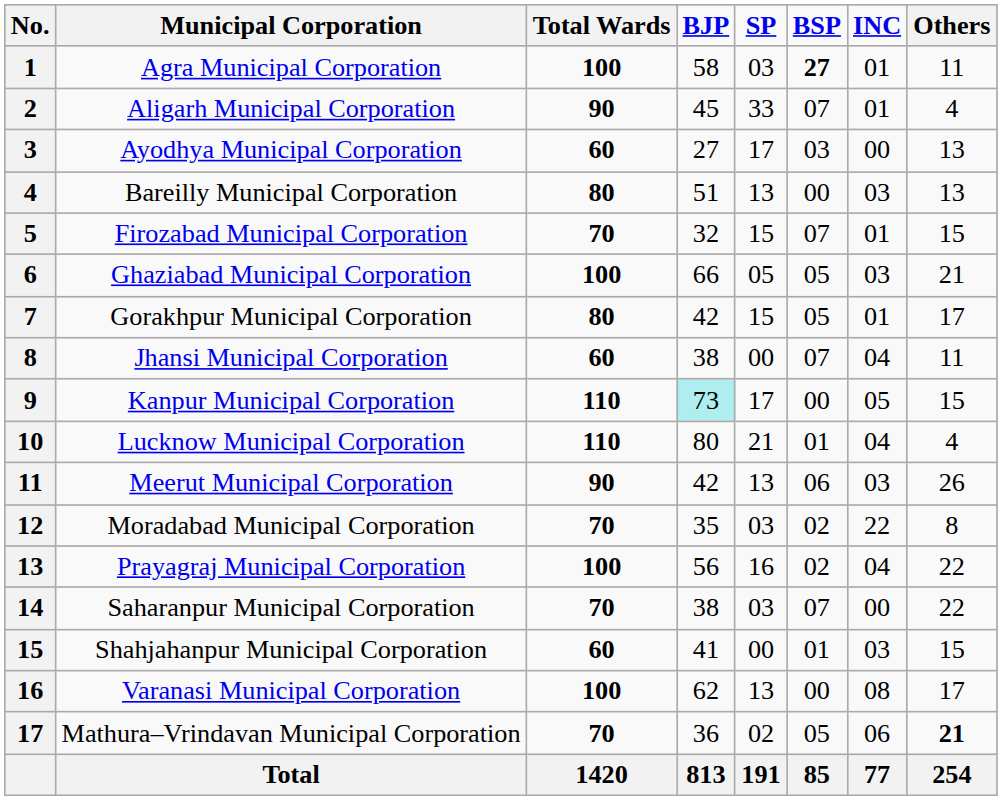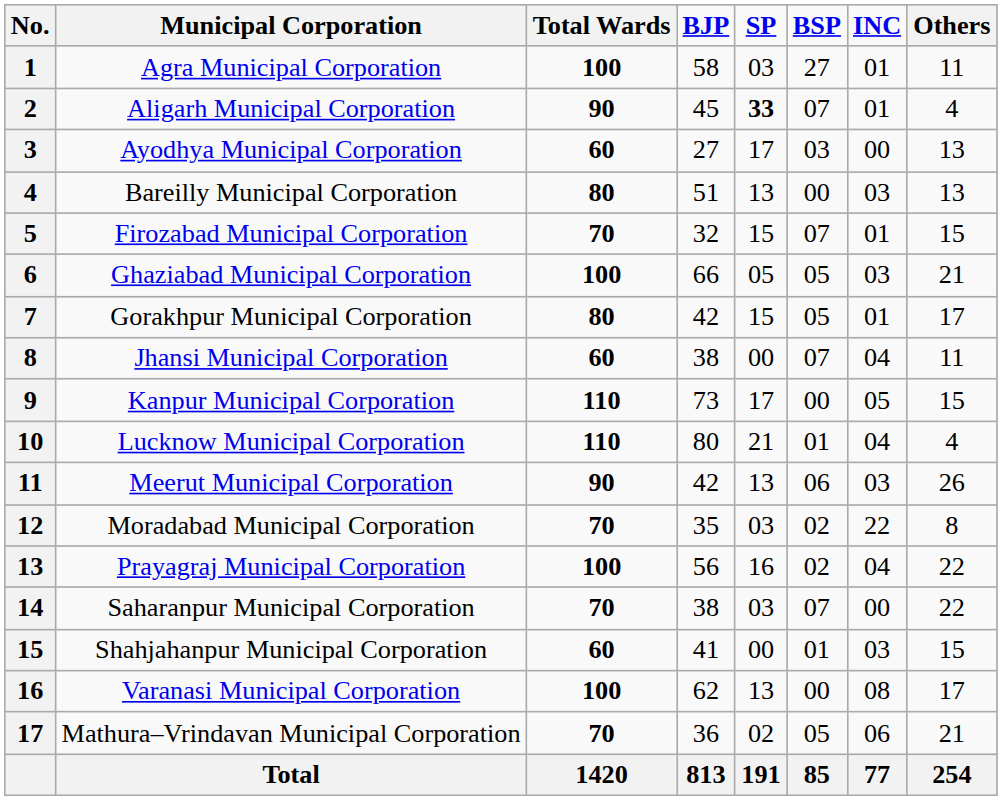(817, 66) bold -> (817, 66) normal
(761, 108) normal -> (761, 108) bold
(706, 399) paleturquoise background -> (706, 399) no background
(952, 732) bold -> (952, 732) normal
